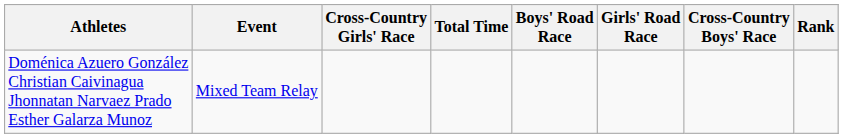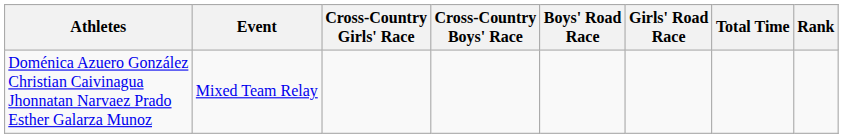columns swapped: (739, 27) <-> (471, 27)
